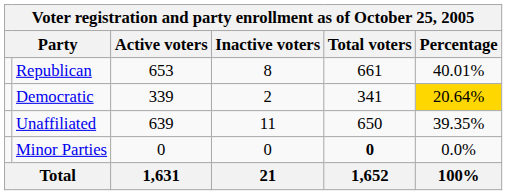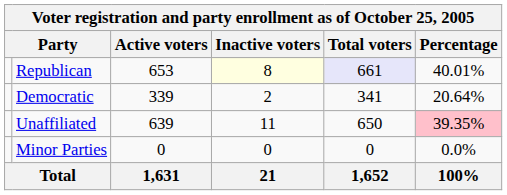(268, 70) no background -> (268, 70) lightyellow background
(370, 70) no background -> (370, 70) lavender background
(459, 96) gold background -> (459, 96) no background
(459, 123) no background -> (459, 123) pink background
(370, 149) bold -> (370, 149) normal
